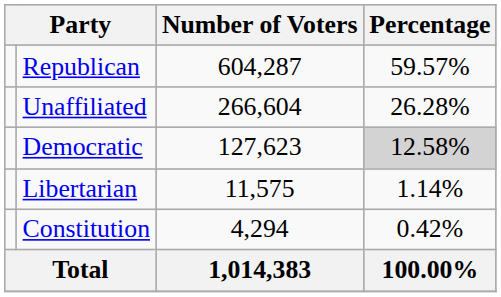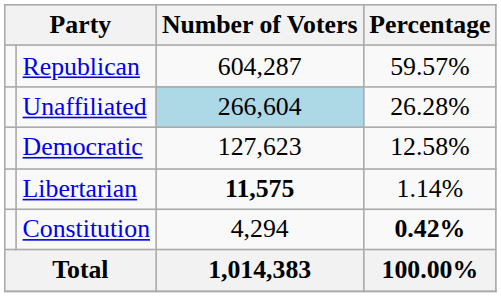(260, 106) no background -> (260, 106) lightblue background
(430, 147) lightgrey background -> (430, 147) no background
(260, 188) normal -> (260, 188) bold
(430, 229) normal -> (430, 229) bold
